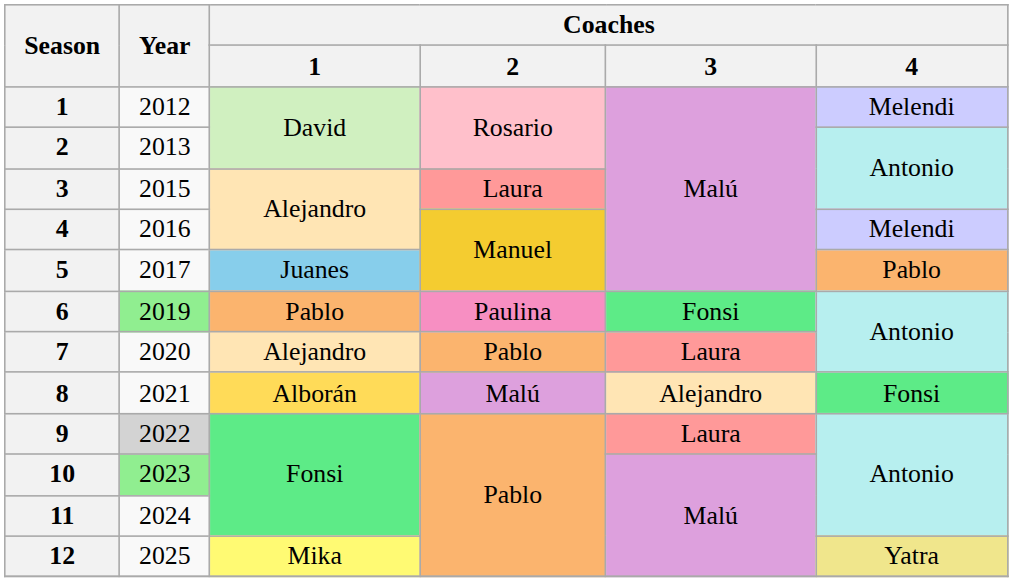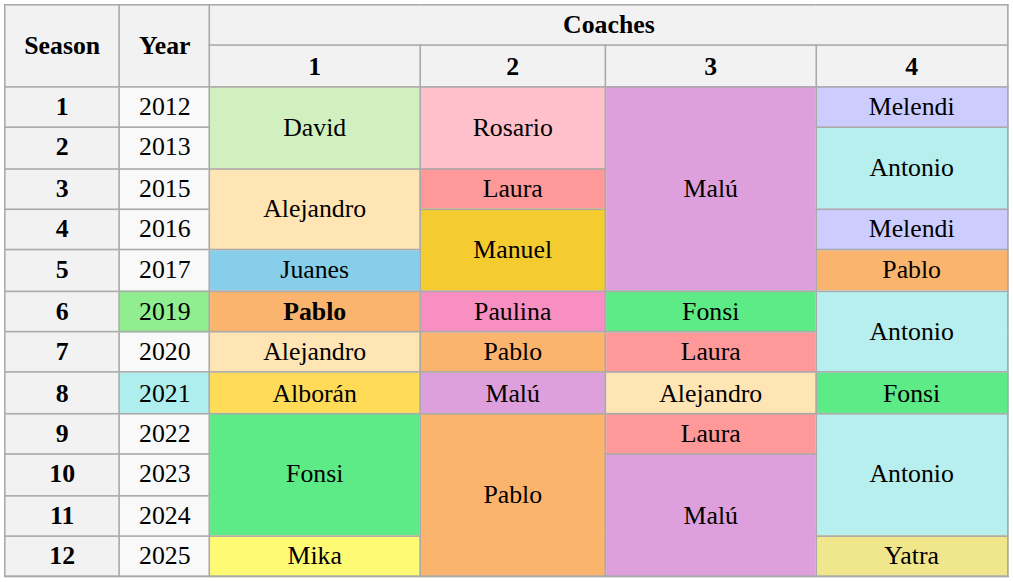(315, 310) normal -> (315, 310) bold
(165, 392) no background -> (165, 392) paleturquoise background
(165, 433) lightgrey background -> (165, 433) no background
(165, 474) lightgreen background -> (165, 474) no background
